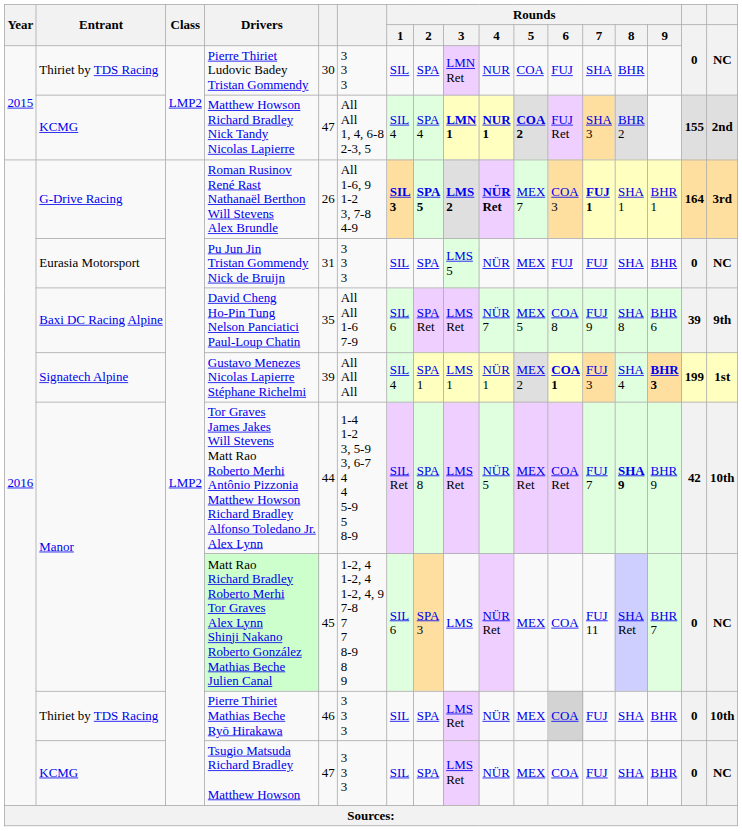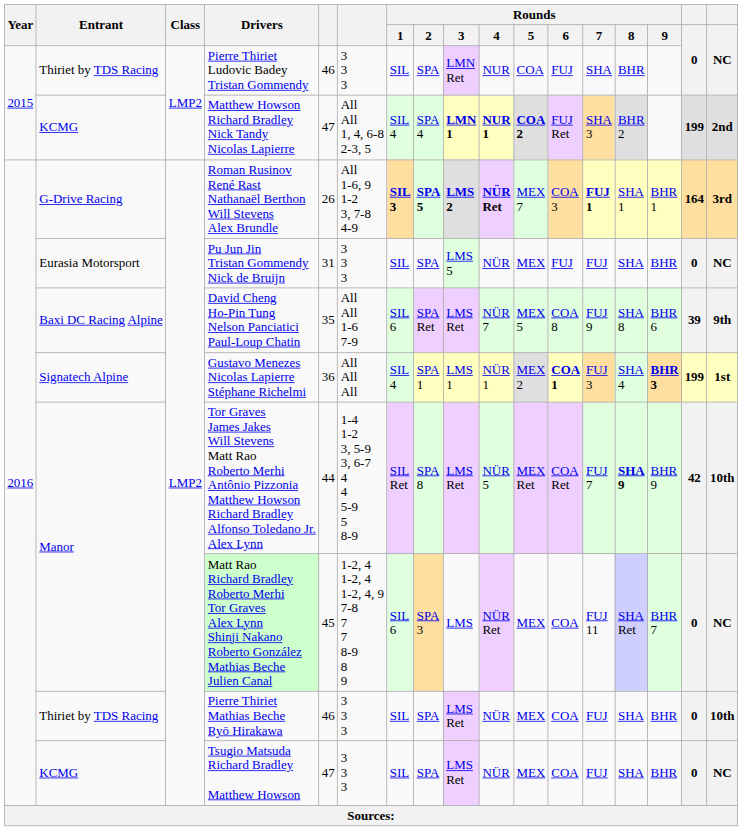(328, 70) 30 -> (328, 70) 46
(694, 127) 155 -> (694, 127) 199
(328, 377) 39 -> (328, 377) 36
(565, 716) lightgrey background -> (565, 716) no background
